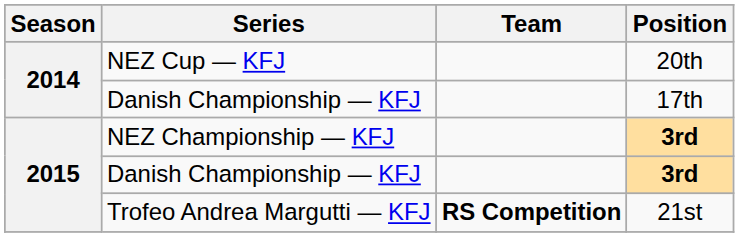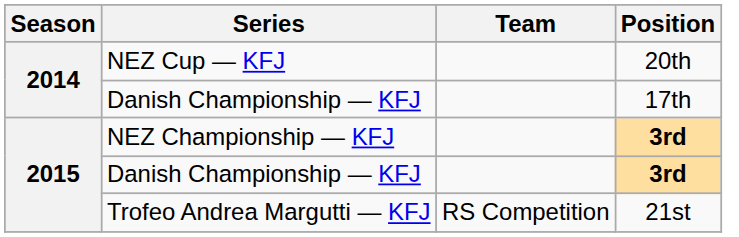(532, 212) bold -> (526, 212) normal
